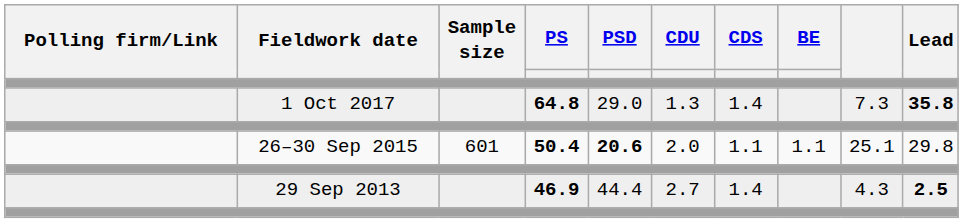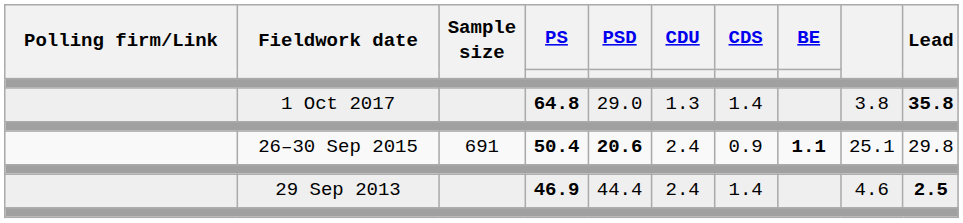(872, 105) 7.3 -> (872, 105) 3.8
(482, 148) 601 -> (482, 148) 691
(683, 148) 2.0 -> (683, 148) 2.4
(746, 148) 1.1 -> (746, 148) 0.9
(809, 148) normal -> (809, 148) bold
(683, 191) 2.7 -> (683, 191) 2.4
(872, 191) 4.3 -> (872, 191) 4.6
